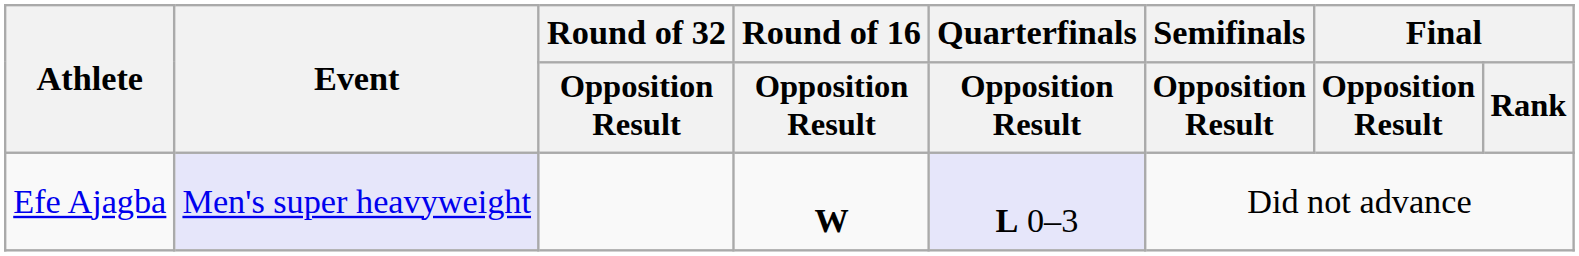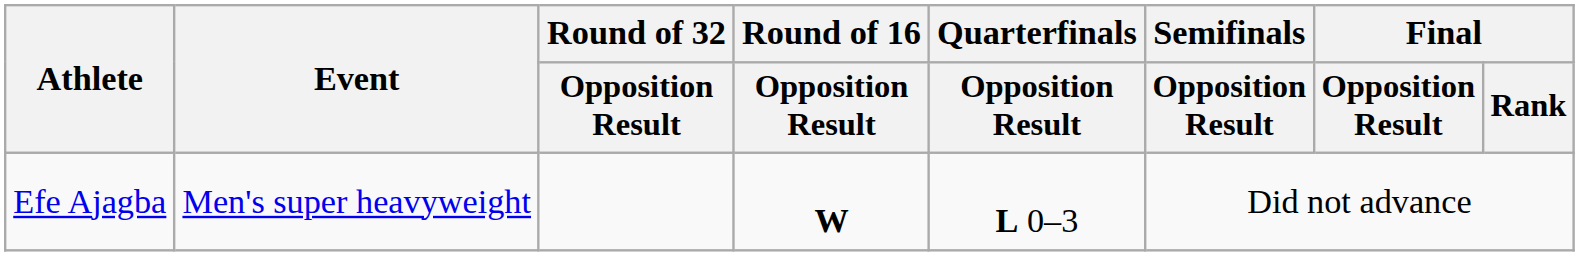(357, 201) lavender background -> (357, 201) no background
(1037, 221) lavender background -> (1037, 221) no background
